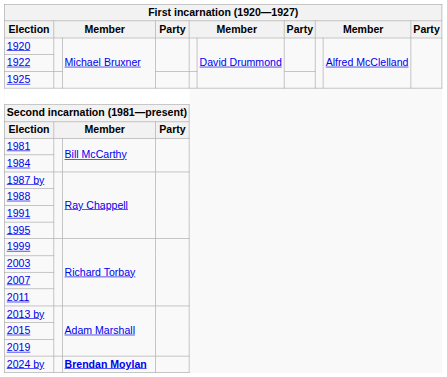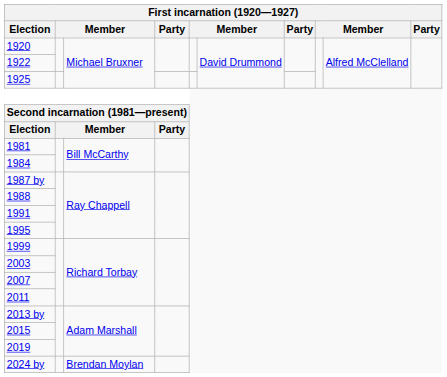(106, 364) bold -> (105, 364) normal
